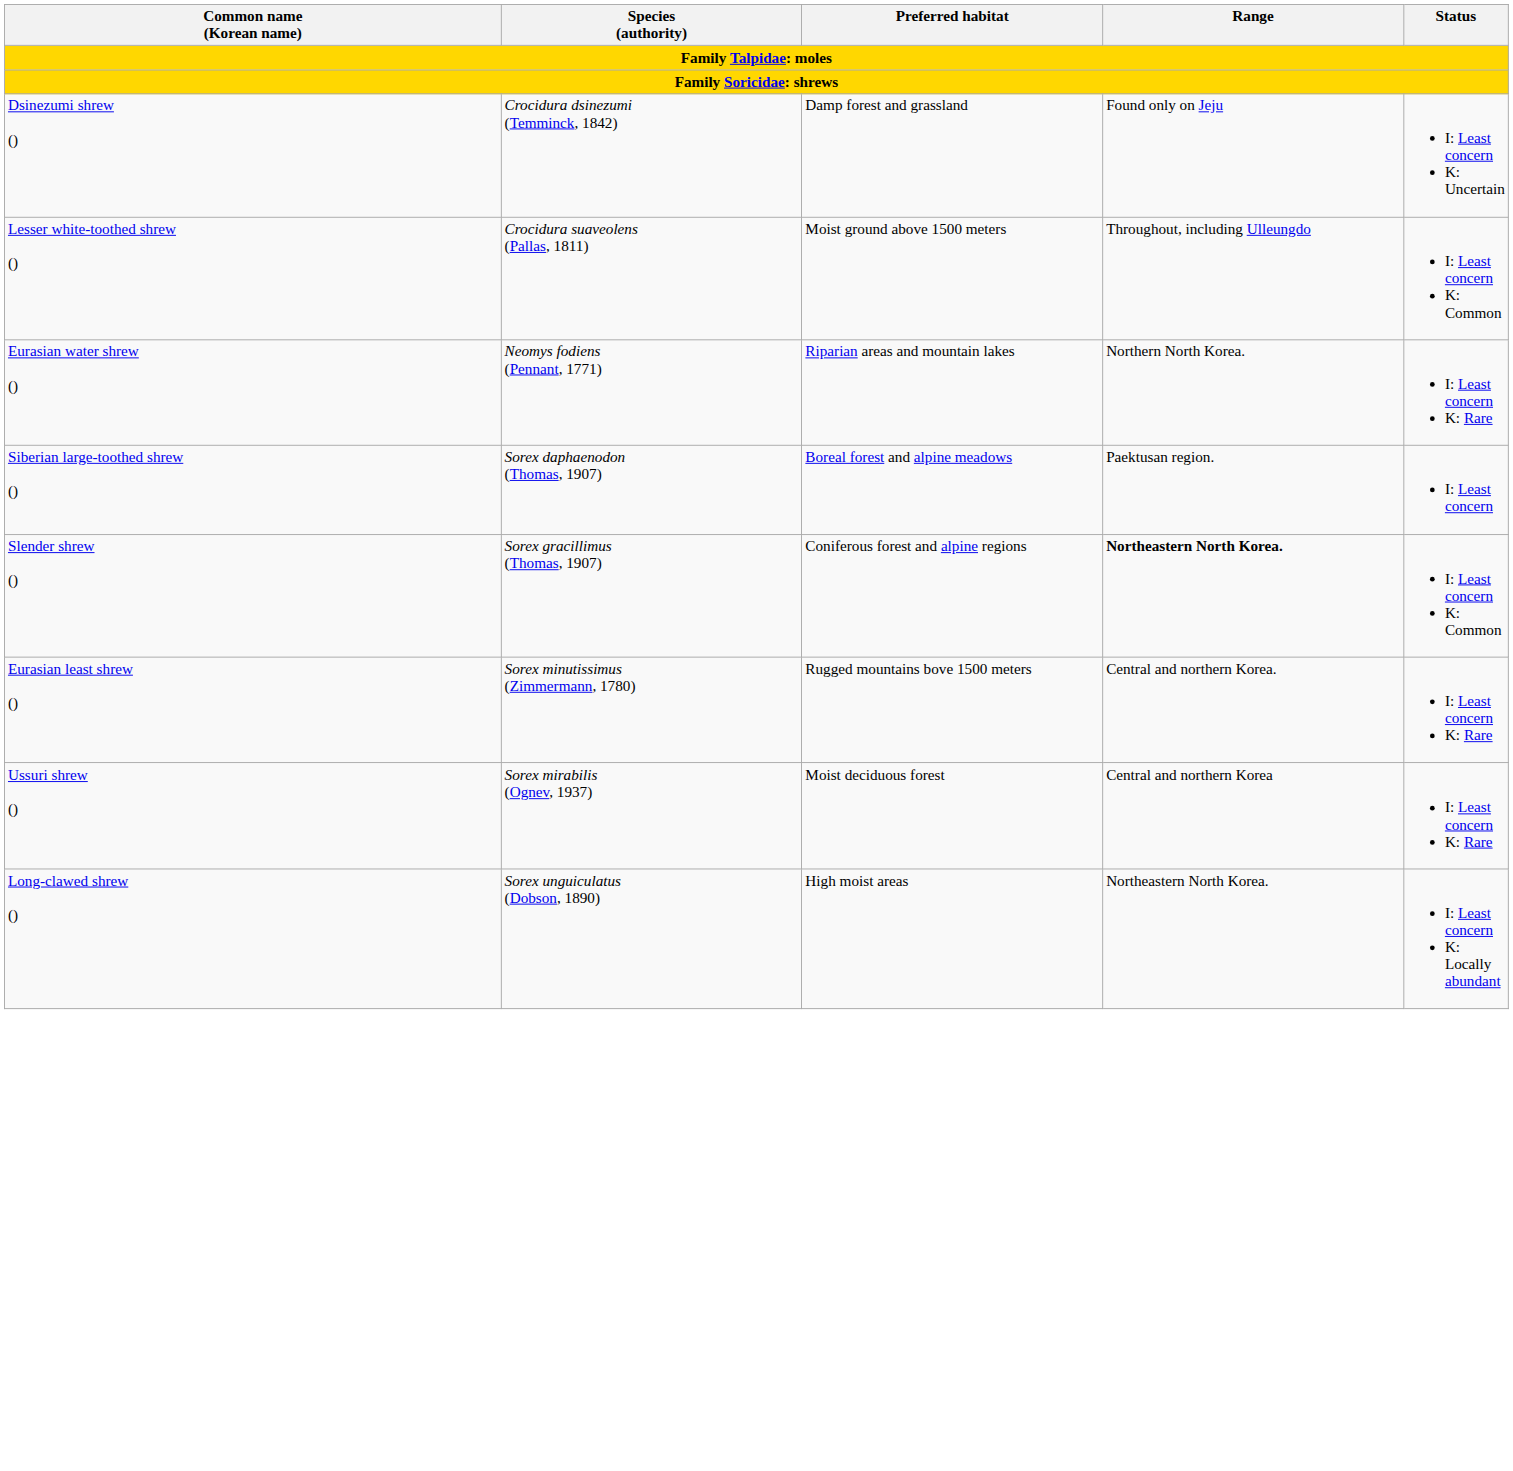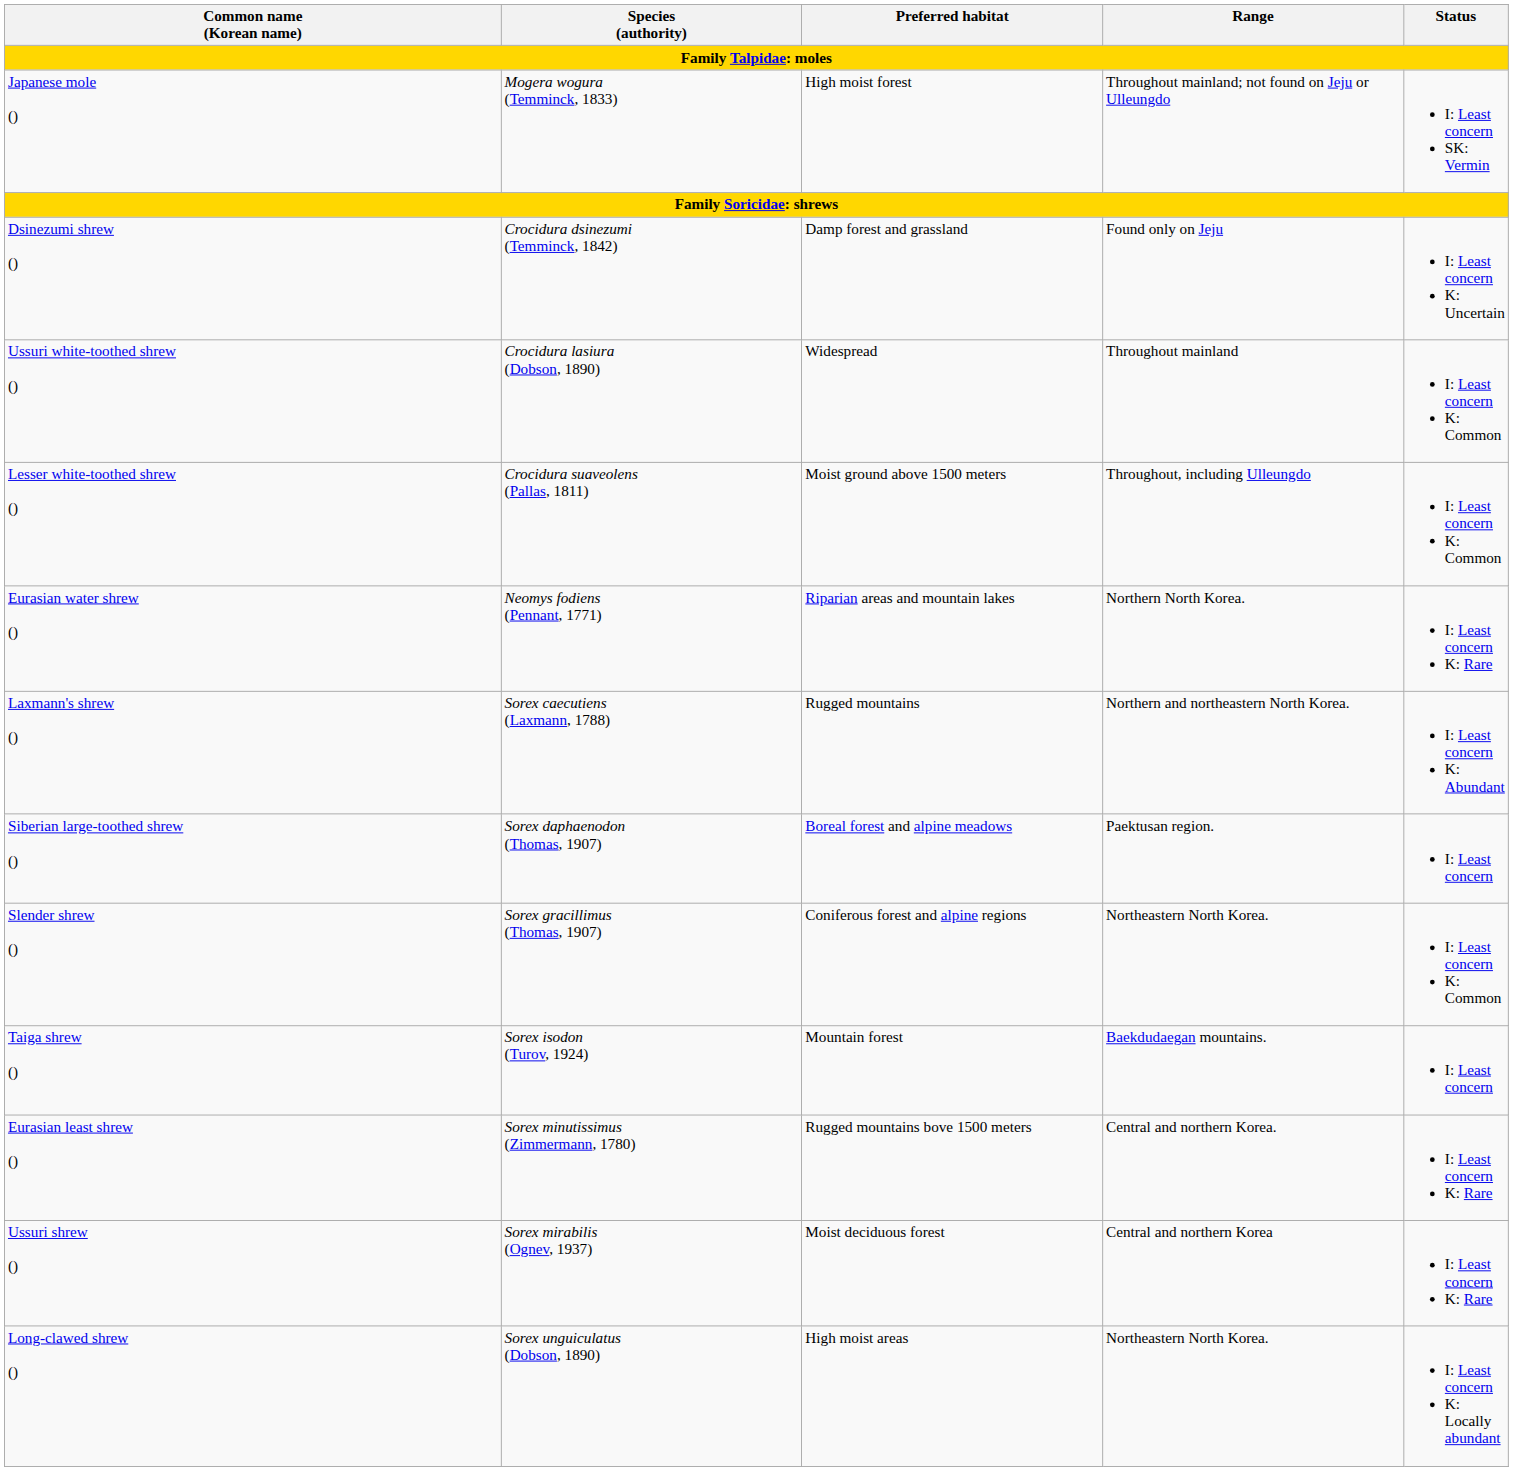+ row: (52, 98)
+ row: (92, 368)
+ row: (61, 720)
(1194, 546) bold -> (1187, 915) normal
+ row: (45, 1055)
